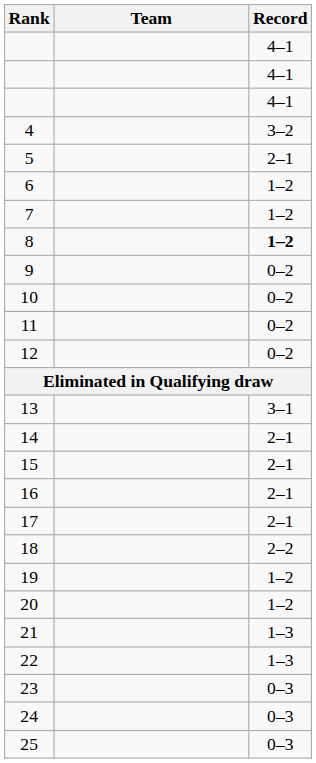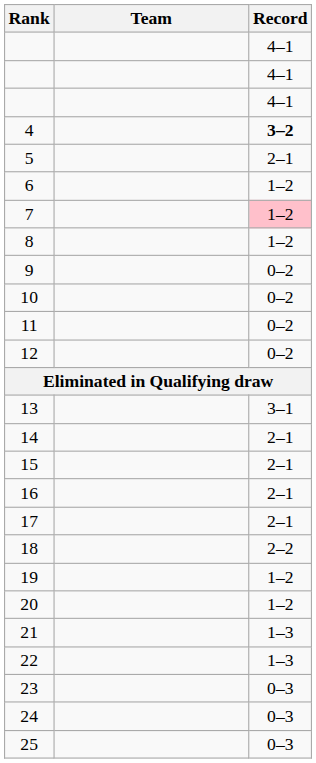(280, 130) normal -> (280, 130) bold
(280, 213) no background -> (280, 213) pink background
(280, 241) bold -> (280, 241) normal
